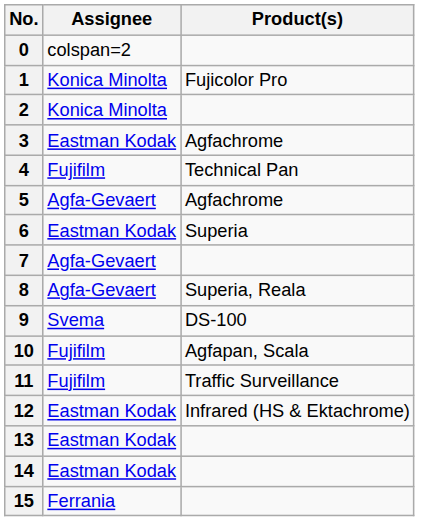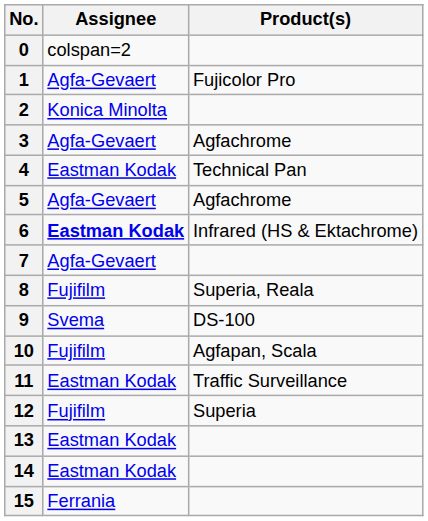(107, 80) Konica Minolta -> (102, 80) Agfa-Gevaert
(112, 140) Eastman Kodak -> (102, 140) Agfa-Gevaert
(76, 170) Fujifilm -> (112, 170) Eastman Kodak
(112, 230) normal -> (116, 230) bold
(216, 230) Superia -> (306, 230) Infrared (HS & Ektachrome)
(102, 290) Agfa-Gevaert -> (76, 290) Fujifilm
(76, 381) Fujifilm -> (112, 381) Eastman Kodak
(112, 411) Eastman Kodak -> (76, 411) Fujifilm
(297, 411) Infrared (HS & Ektachrome) -> (224, 411) Superia
